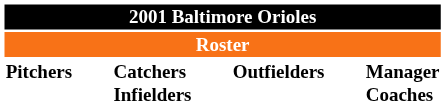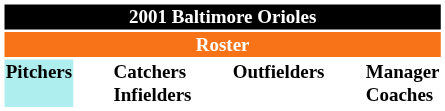(39, 71) no background -> (39, 71) paleturquoise background
